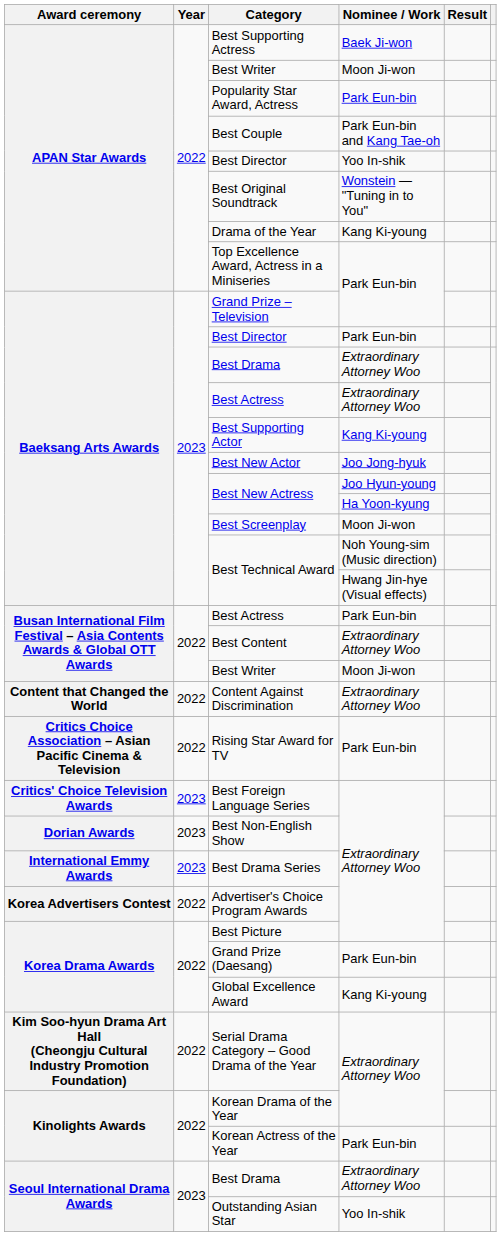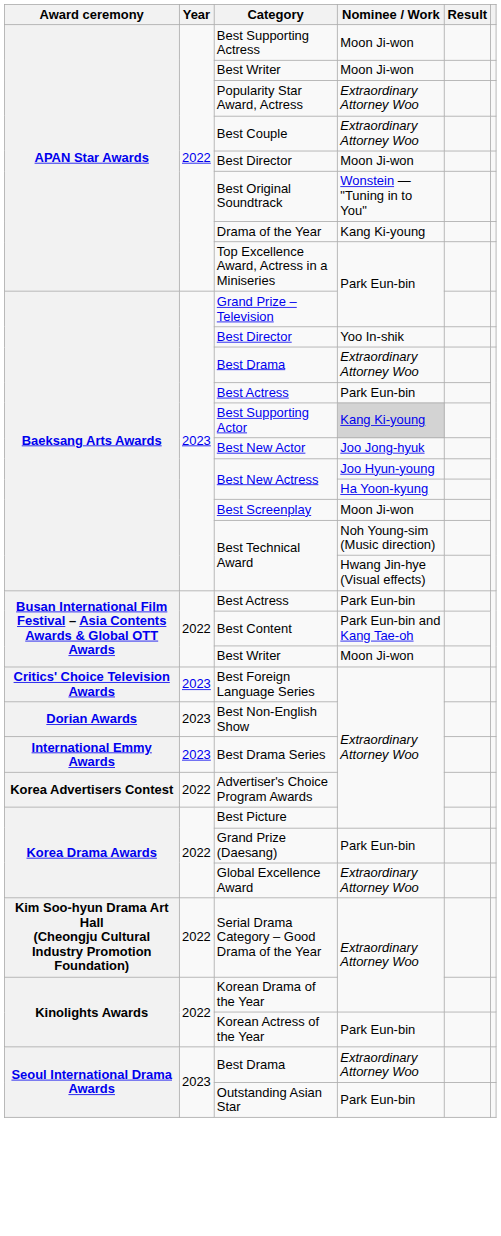(377, 42) Baek Ji-won -> (377, 42) Moon Ji-won
(379, 98) Park Eun-bin -> (380, 98) Extraordinary Attorney Woo
(391, 133) Park Eun-bin and Kang Tae-oh -> (380, 133) Extraordinary Attorney Woo
(373, 161) Yoo In-shik -> (377, 161) Moon Ji-won
(379, 336) Park Eun-bin -> (372, 336) Yoo In-shik
(381, 399) Extraordinary Attorney Woo -> (378, 392) Park Eun-bin
(384, 435) no background -> (383, 420) lightgrey background
(381, 643) Extraordinary Attorney Woo -> (390, 628) Park Eun-bin and Kang Tae-oh
- row: (89, 698)
- row: (89, 748)
(384, 994) Kang Ki-young -> (380, 880) Extraordinary Attorney Woo
(373, 1213) Yoo In-shik -> (378, 1099) Park Eun-bin
